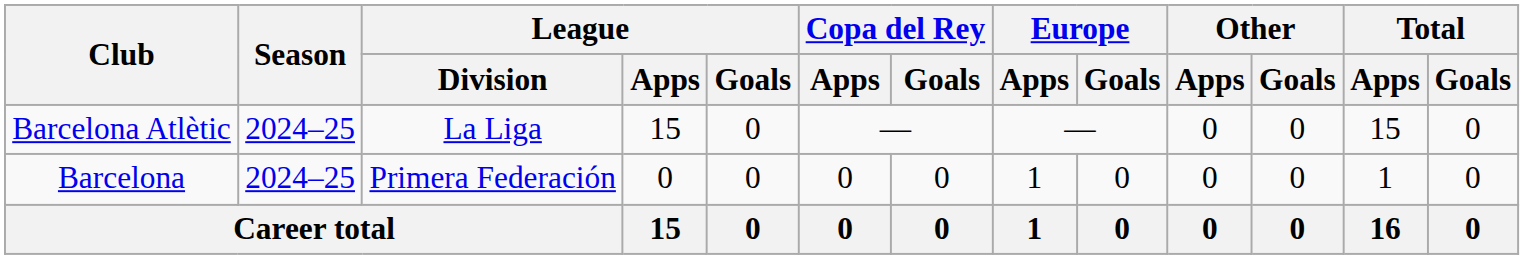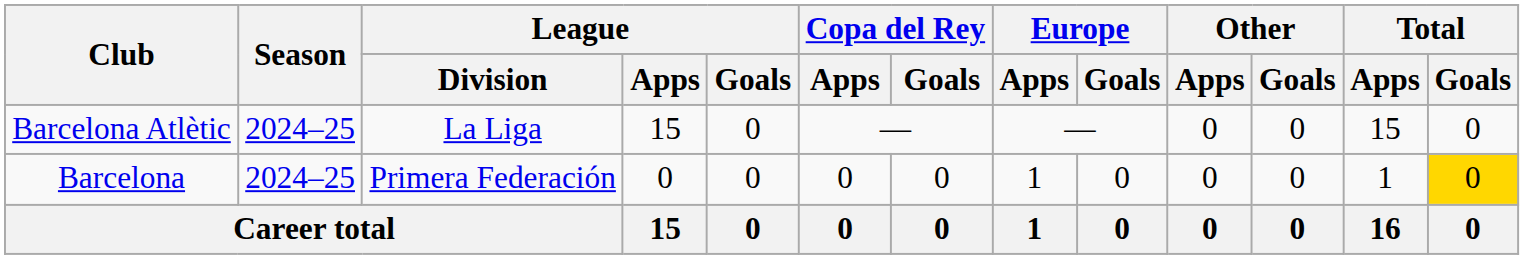(1473, 178) no background -> (1473, 178) gold background
